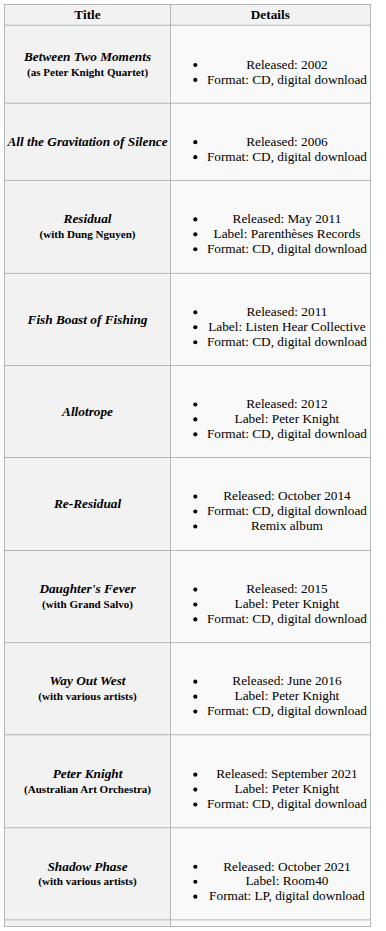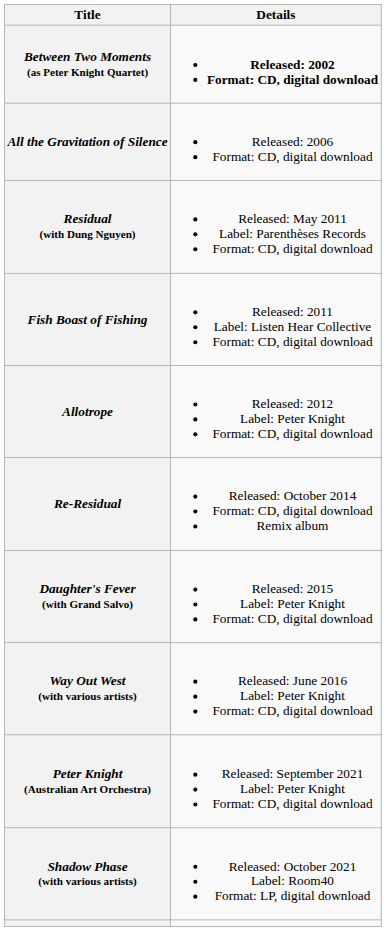(270, 72) normal -> (276, 72) bold
